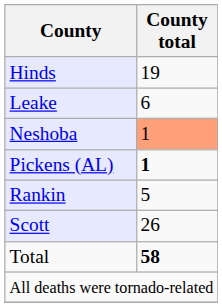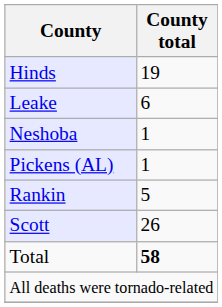(145, 133) lightsalmon background -> (145, 133) no background
(145, 164) bold -> (145, 164) normal
